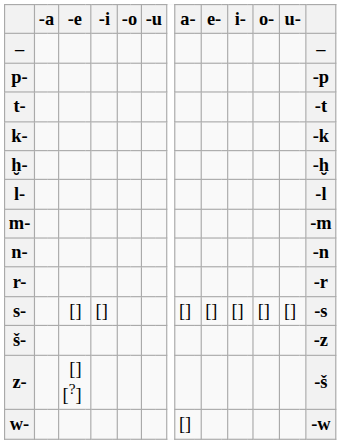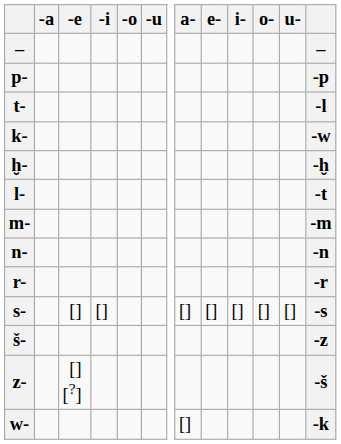(321, 106) -t -> (321, 106) -l
(321, 135) -k -> (321, 135) -w
(321, 194) -l -> (321, 194) -t
(321, 424) -w -> (321, 424) -k
